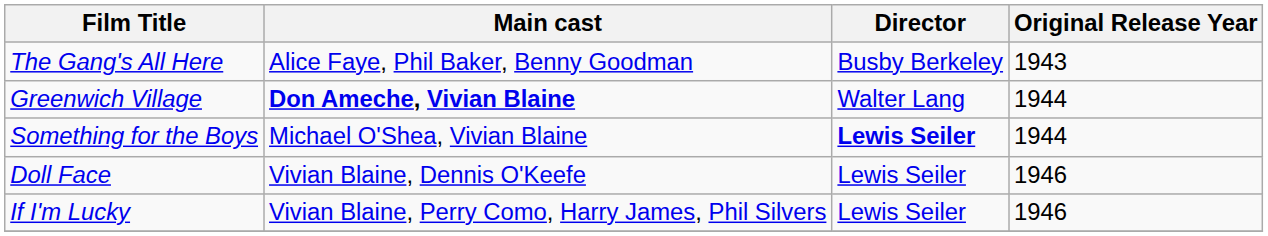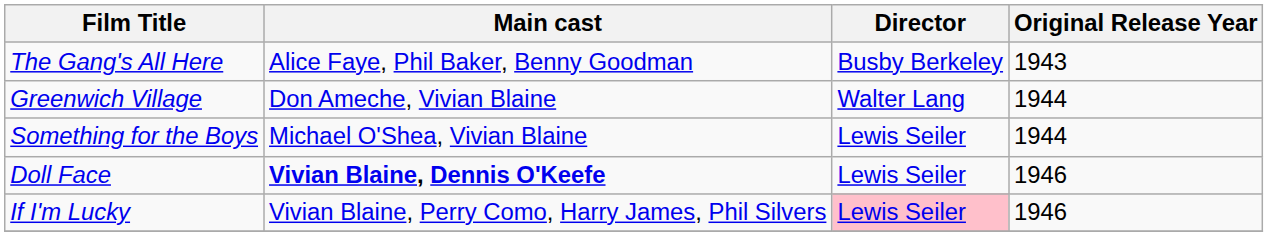(422, 99) bold -> (413, 99) normal
(906, 136) bold -> (902, 136) normal
(427, 174) normal -> (437, 174) bold
(902, 212) no background -> (902, 212) pink background
